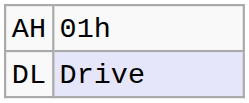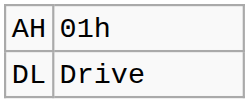(102, 75) lavender background -> (102, 75) no background
